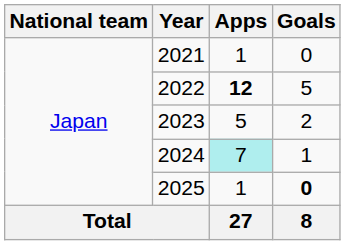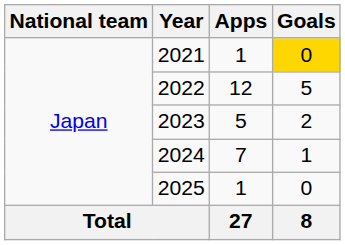(306, 54) no background -> (306, 54) gold background
(241, 88) bold -> (241, 88) normal
(241, 155) paleturquoise background -> (241, 155) no background
(306, 188) bold -> (306, 188) normal
